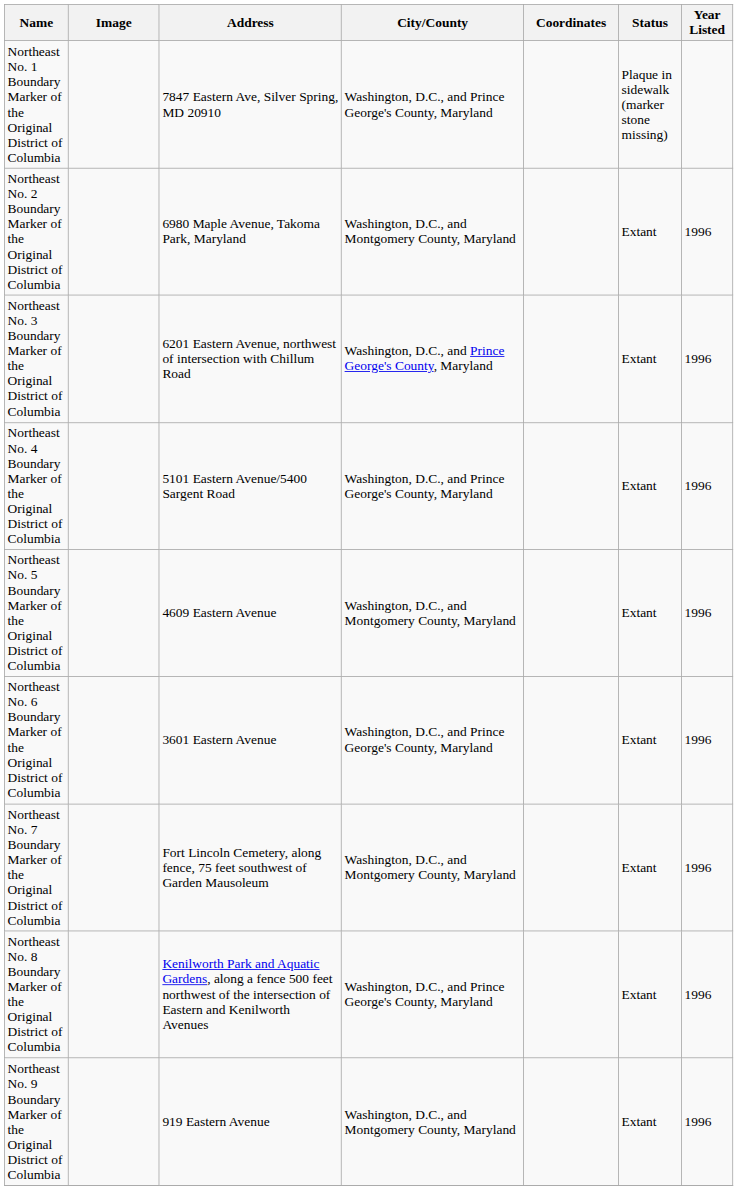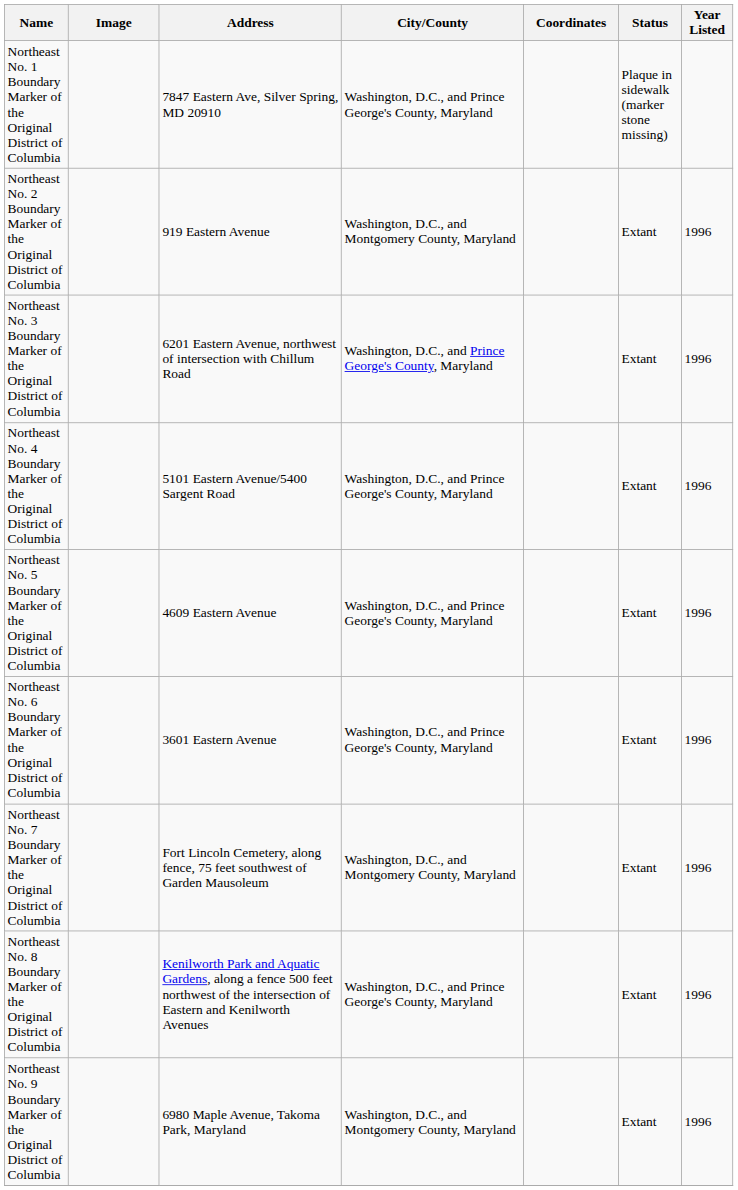(241, 231) 6980 Maple Avenue, Takoma Park, Maryland -> (216, 231) 919 Eastern Avenue
(430, 613) Washington, D.C., and Montgomery County, Maryland -> (425, 613) Washington, D.C., and Prince George's County, Maryland
(216, 1121) 919 Eastern Avenue -> (241, 1121) 6980 Maple Avenue, Takoma Park, Maryland
